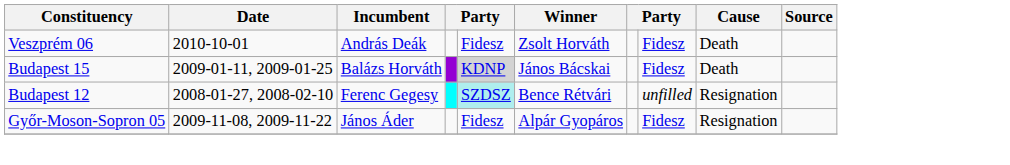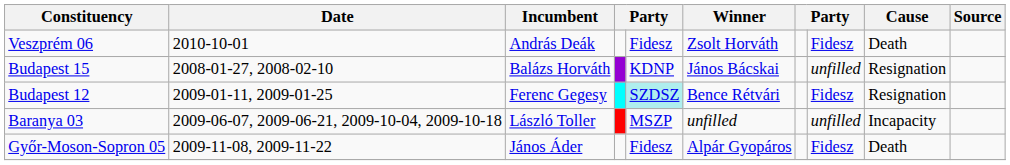(253, 69) 2009-01-11, 2009-01-25 -> (253, 69) 2008-01-27, 2008-02-10
(483, 69) lightgrey background -> (652, 69) no background
(663, 69) Fidesz -> (836, 69) unfilled
(719, 69) Death -> (907, 69) Resignation
(253, 95) 2008-01-27, 2008-02-10 -> (253, 95) 2009-01-11, 2009-01-25
(667, 95) unfilled -> (832, 95) Fidesz
+ row: (46, 120)
(739, 120) Resignation -> (888, 146) Death
